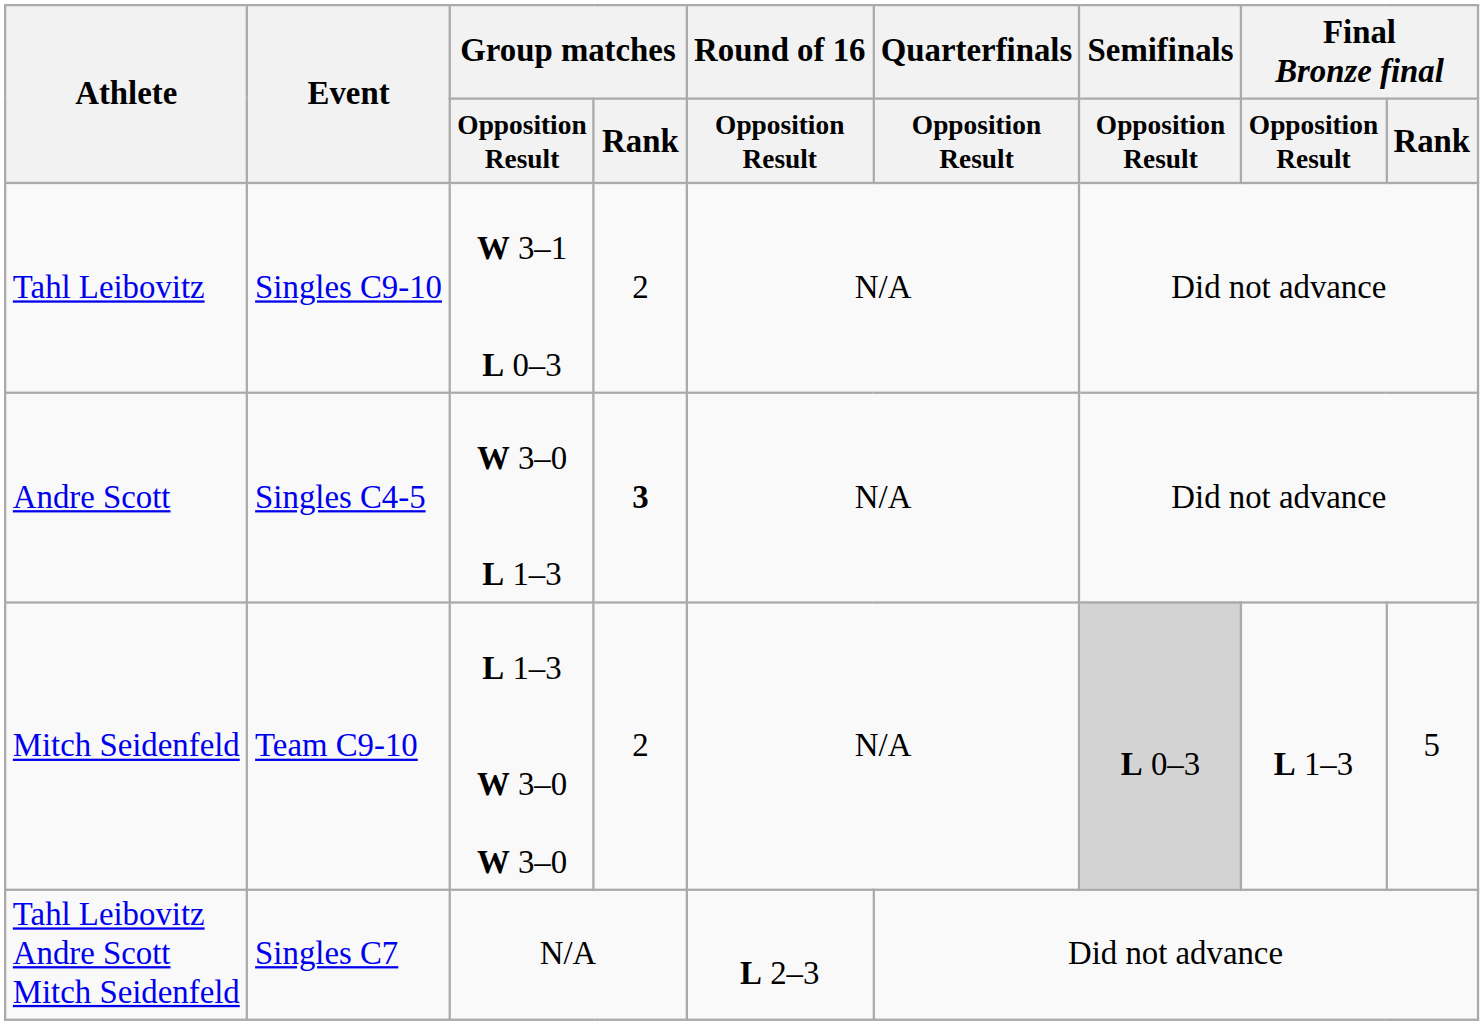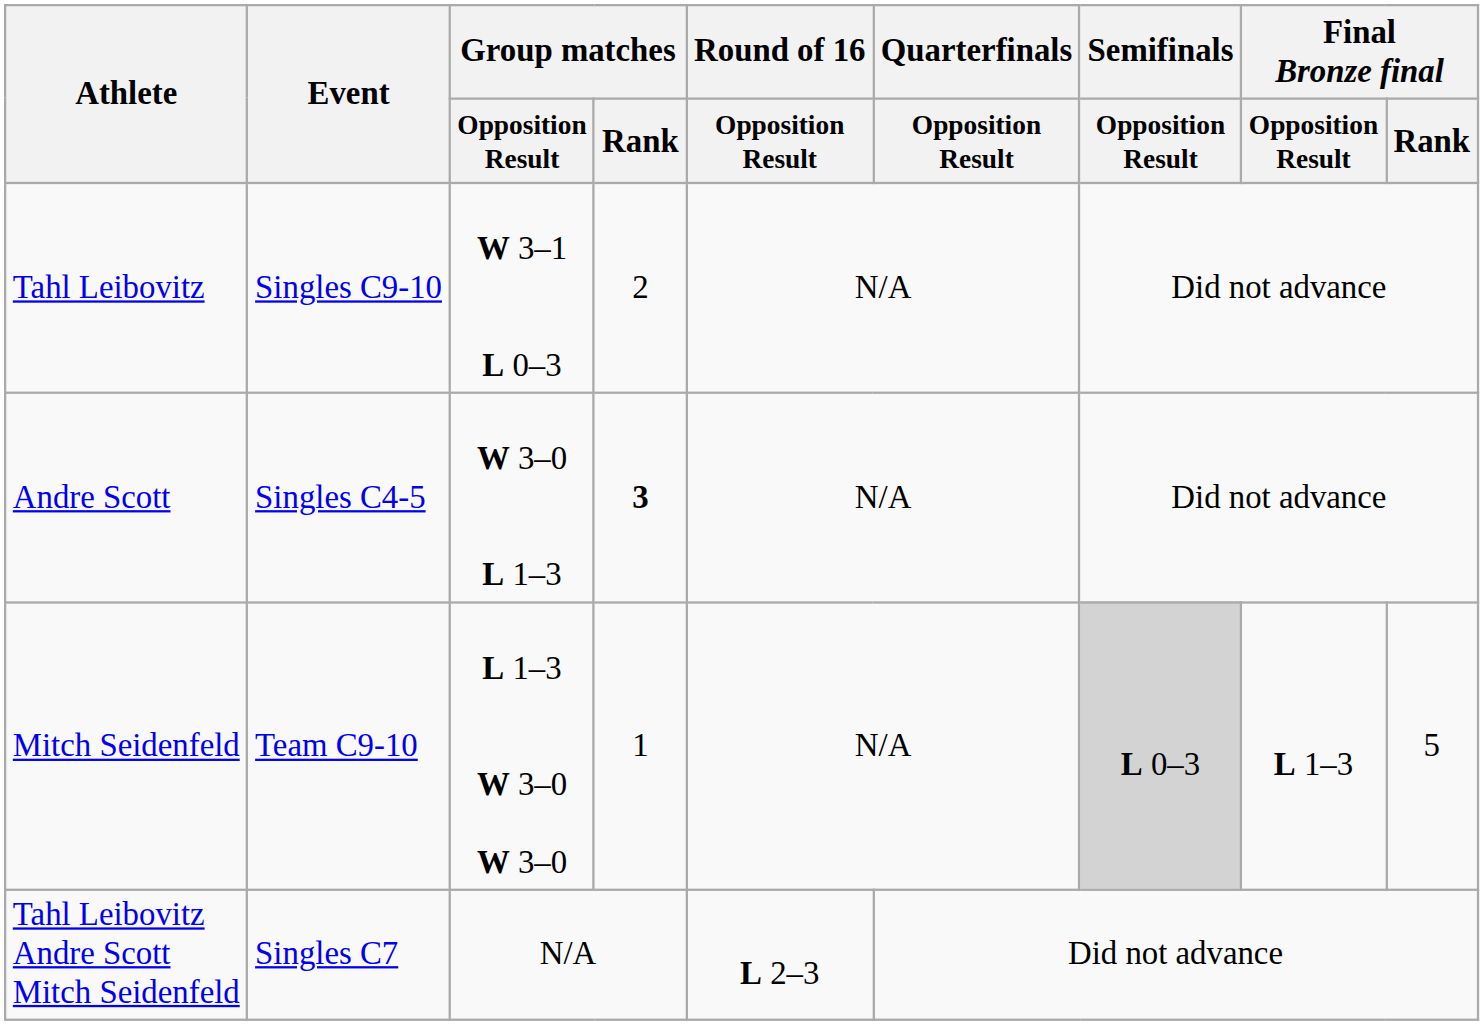(640, 745) 2 -> (640, 745) 1
